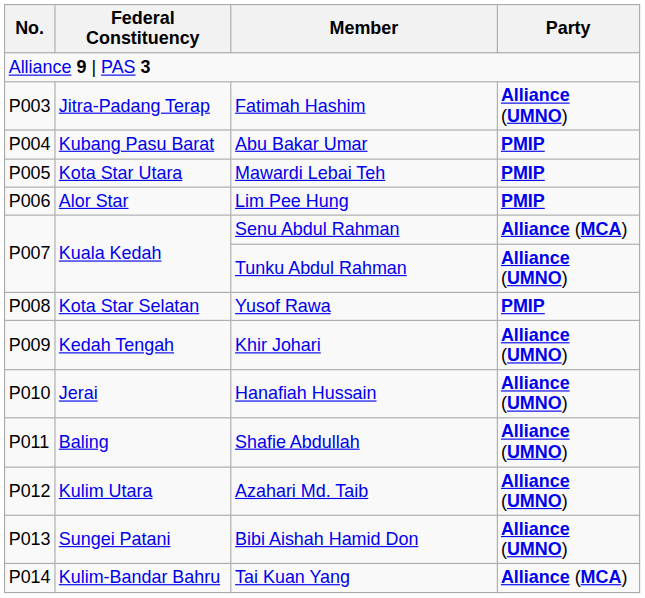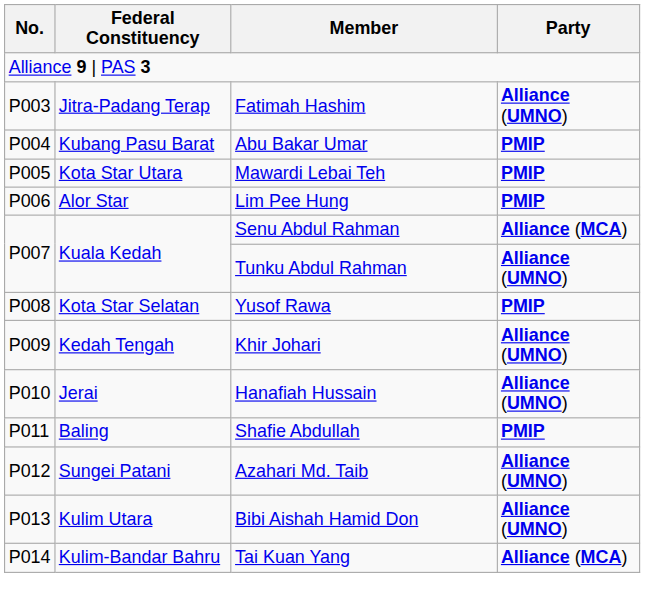(535, 442) Alliance (UMNO) -> (523, 432) PMIP
(106, 490) Kulim Utara -> (115, 470) Sungei Patani
(115, 539) Sungei Patani -> (106, 519) Kulim Utara
